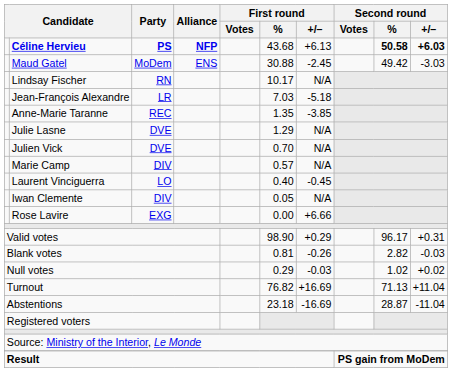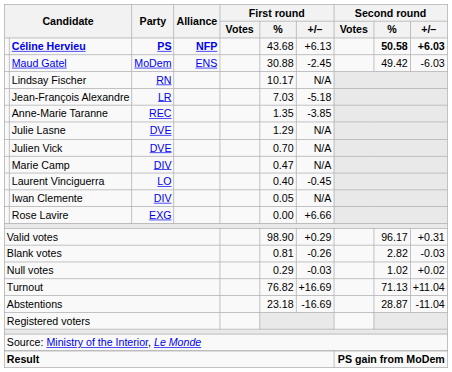(433, 63) -3.03 -> (433, 63) -6.03
(283, 165) 0.57 -> (283, 165) 0.47
